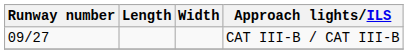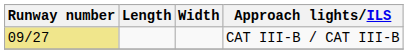(28, 38) no background -> (28, 38) khaki background
